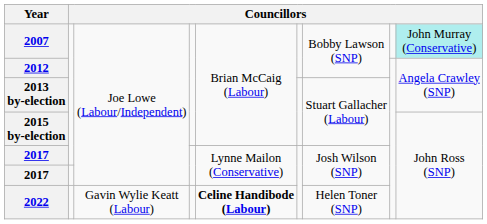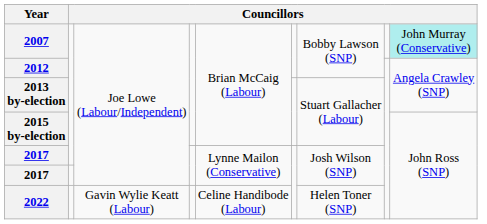(246, 202) bold -> (243, 202) normal
